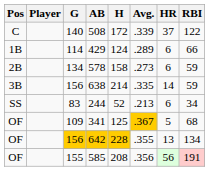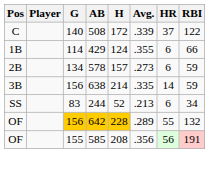(144, 49) .289 -> (144, 49) .355
(119, 67) 158 -> (119, 67) 157
- row: (97, 121)
(144, 139) .355 -> (144, 121) .289
(168, 139) 13 -> (168, 121) 55
(192, 139) 134 -> (192, 121) 132
